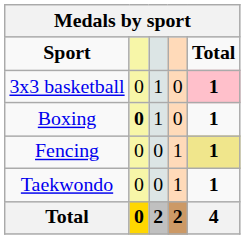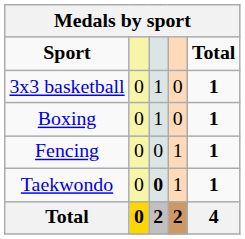(214, 85) pink background -> (214, 85) no background
(139, 118) bold -> (139, 118) normal
(214, 151) khaki background -> (214, 151) no background
(158, 184) normal -> (158, 184) bold
